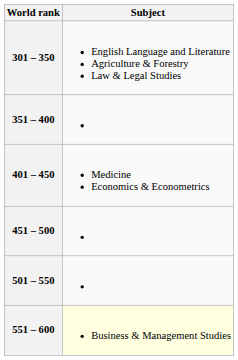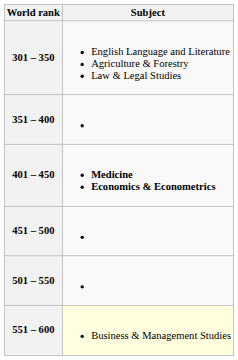(148, 181) normal -> (148, 181) bold
